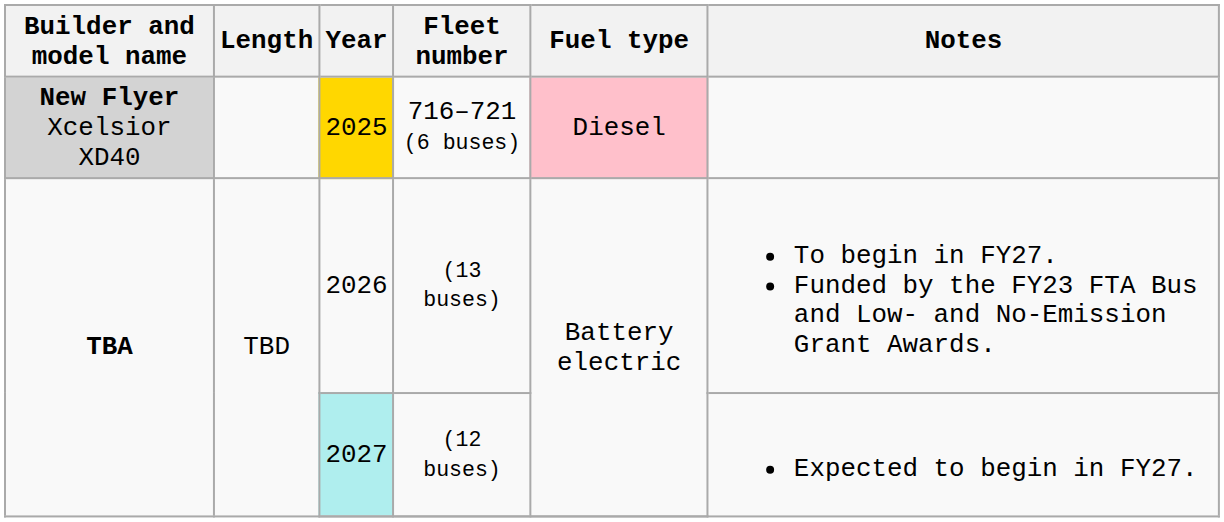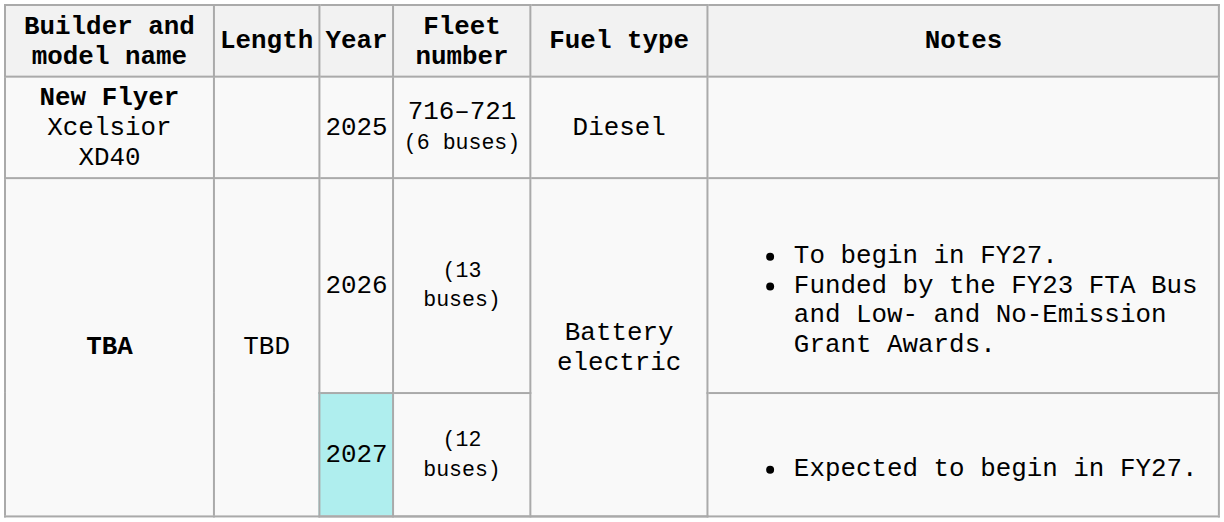(109, 128) lightgrey background -> (109, 128) no background
(357, 128) gold background -> (357, 128) no background
(619, 128) pink background -> (619, 128) no background
